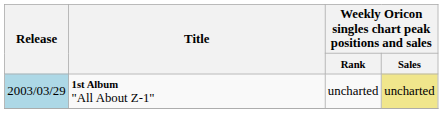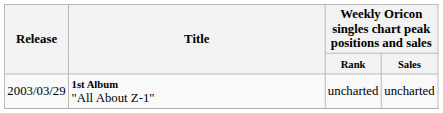(37, 91) lightblue background -> (37, 91) no background
(409, 91) khaki background -> (409, 91) no background
